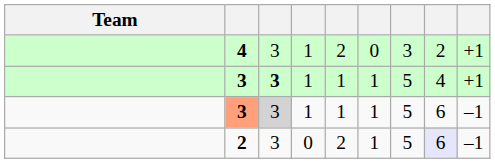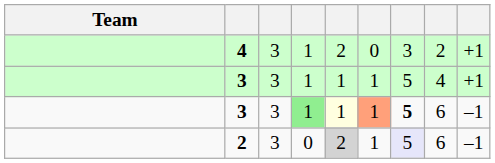(275, 81) bold -> (275, 81) normal
(242, 111) lightsalmon background -> (242, 111) no background
(275, 111) lightgrey background -> (275, 111) no background
(308, 111) no background -> (308, 111) lightgreen background
(341, 111) no background -> (341, 111) lightyellow background
(374, 111) no background -> (374, 111) lightsalmon background
(407, 111) normal -> (407, 111) bold
(341, 142) no background -> (341, 142) lightgrey background
(407, 142) no background -> (407, 142) lavender background
(441, 142) lavender background -> (441, 142) no background
